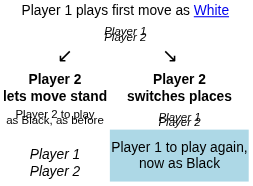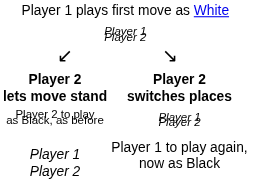(179, 155) lightblue background -> (179, 155) no background
